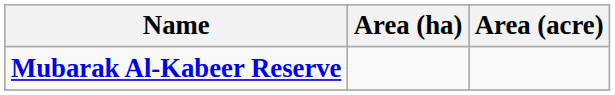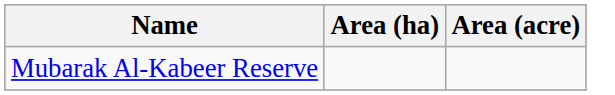(176, 68) bold -> (165, 68) normal
